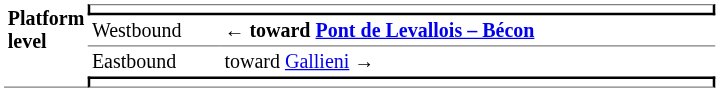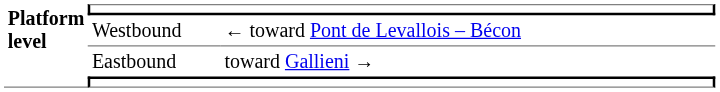(379, 30) bold -> (373, 30) normal
